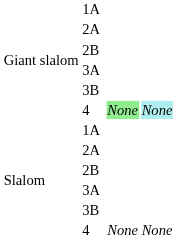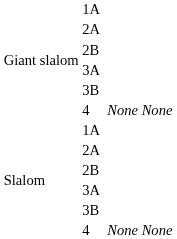(123, 110) lightgreen background -> (123, 110) no background
(157, 110) paleturquoise background -> (157, 110) no background
